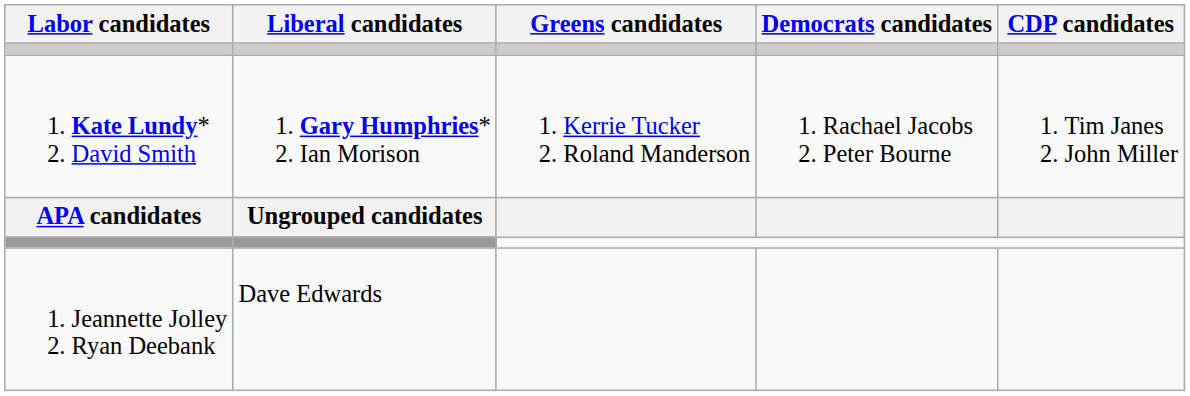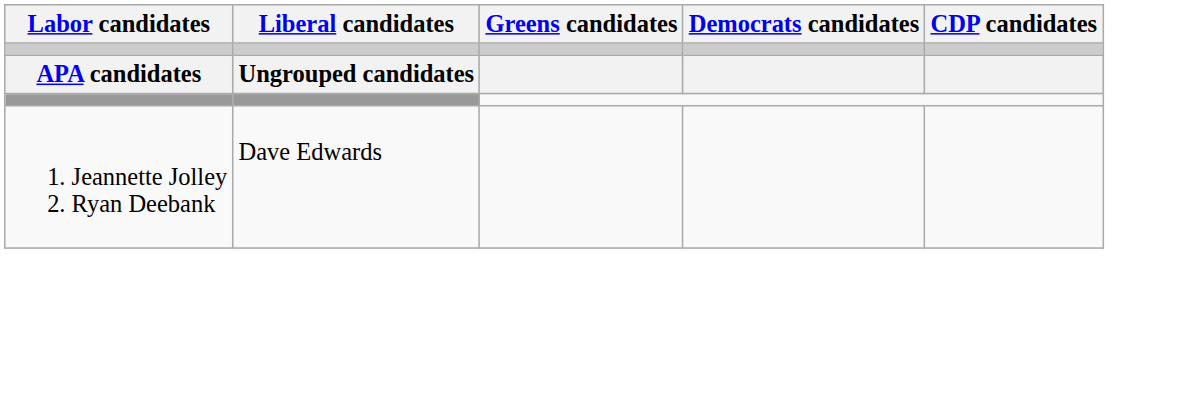- row: (119, 140)
